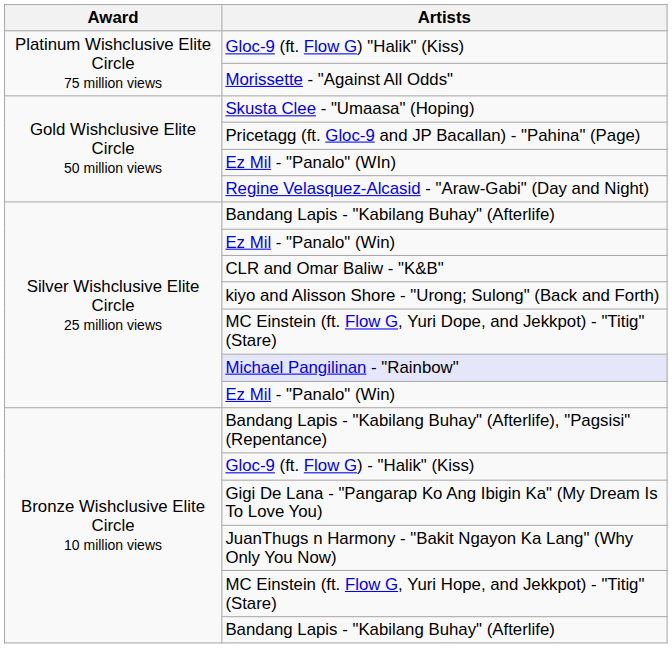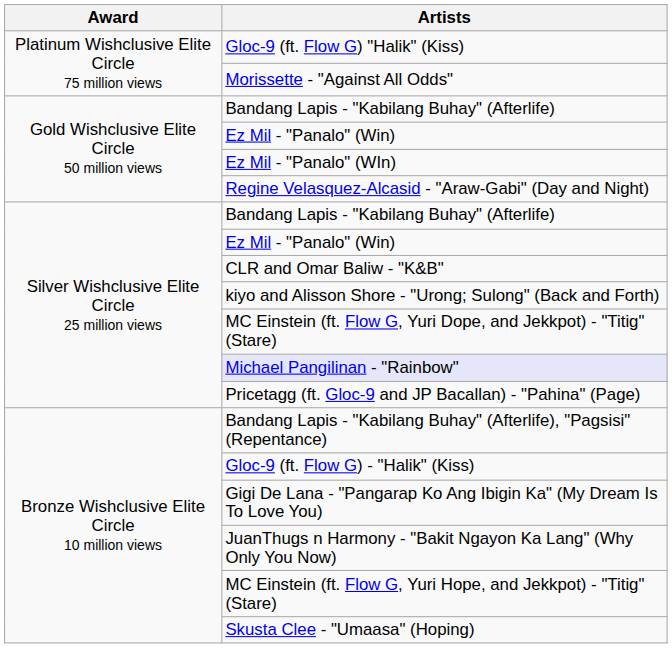(350, 108) Skusta Clee - "Umaasa" (Hoping) -> (390, 108) Bandang Lapis - "Kabilang Buhay" (Afterlife)
(433, 135) Pricetagg (ft. Gloc-9 and JP Bacallan) - "Pahina" (Page) -> (310, 135) Ez Mil - "Panalo" (Win)
(310, 394) Ez Mil - "Panalo" (Win) -> (433, 394) Pricetagg (ft. Gloc-9 and JP Bacallan) - "Pahina" (Page)
(390, 629) Bandang Lapis - "Kabilang Buhay" (Afterlife) -> (350, 629) Skusta Clee - "Umaasa" (Hoping)
